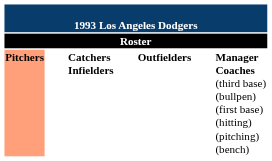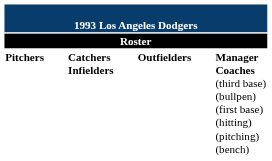(25, 57) lightsalmon background -> (25, 57) no background
